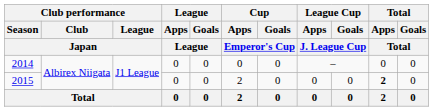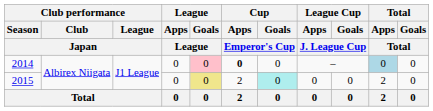(206, 64) no background -> (206, 64) pink background
(240, 64) normal -> (240, 64) bold
(383, 64) no background -> (383, 64) lightblue background
(206, 81) no background -> (206, 81) khaki background
(278, 81) no background -> (278, 81) paleturquoise background
(383, 81) bold -> (383, 81) normal
